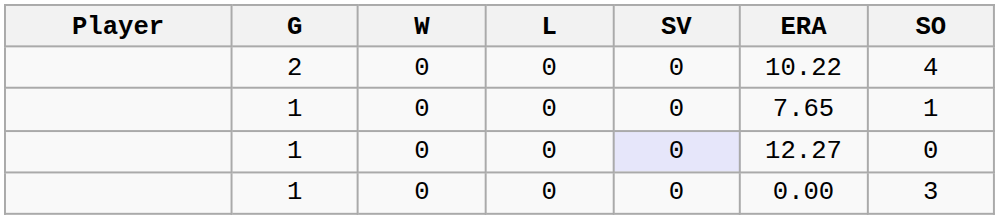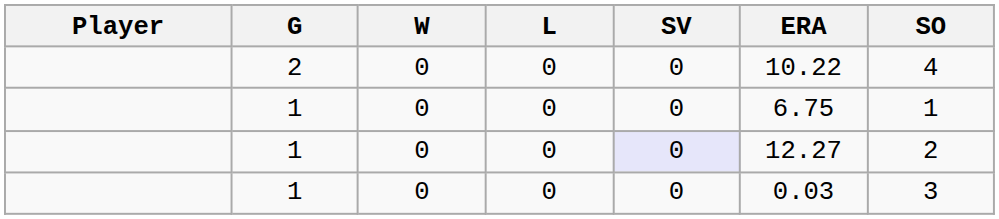(804, 109) 7.65 -> (804, 109) 6.75
(931, 151) 0 -> (931, 151) 2
(804, 193) 0.00 -> (804, 193) 0.03
